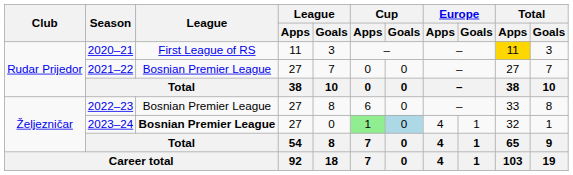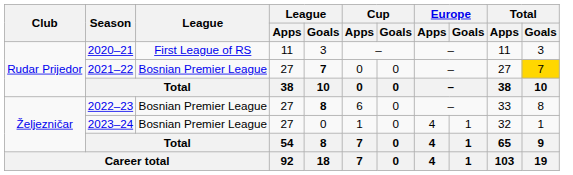(513, 51) gold background -> (504, 51) no background
(332, 69) normal -> (323, 69) bold
(549, 69) no background -> (541, 69) gold background
(332, 106) normal -> (323, 106) bold
(207, 125) bold -> (203, 125) normal
(368, 125) lightgreen background -> (359, 125) no background
(404, 125) lightblue background -> (396, 125) no background
